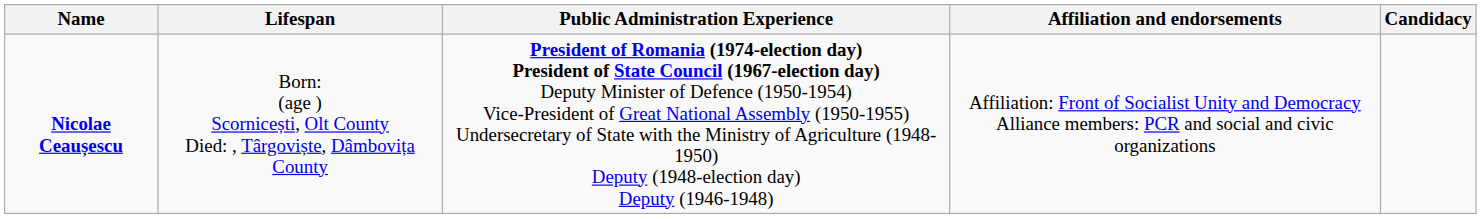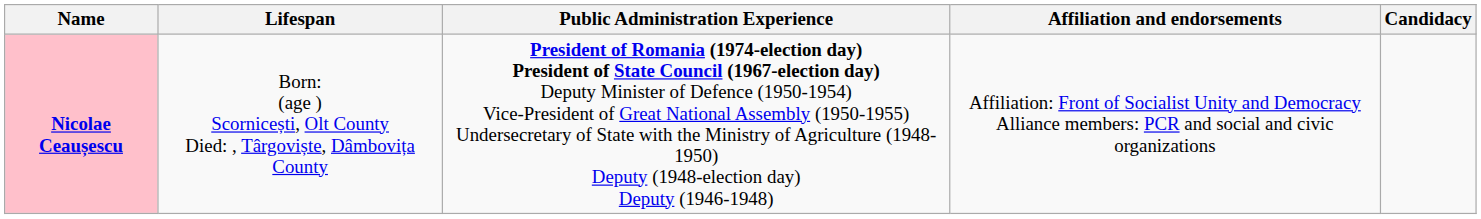(81, 134) no background -> (81, 134) pink background
